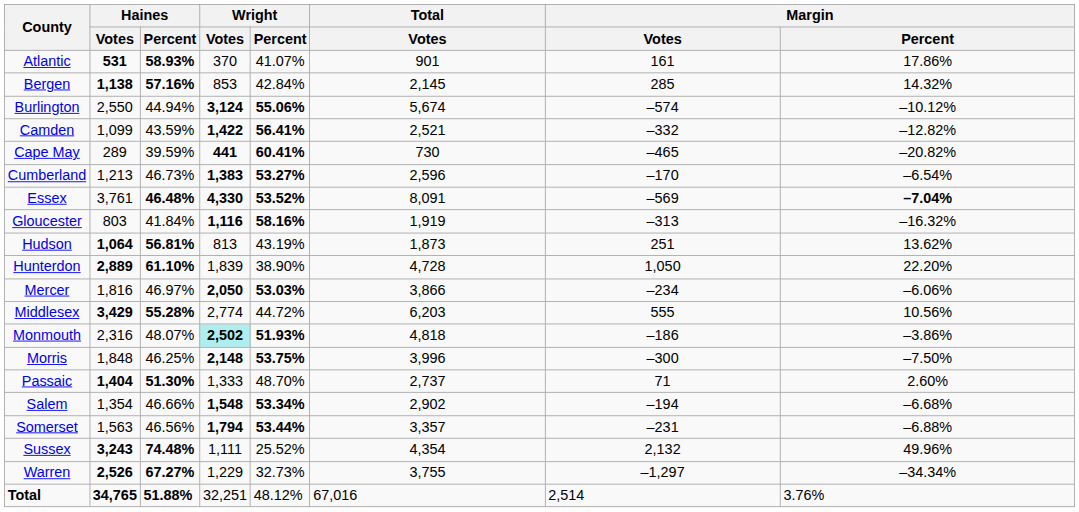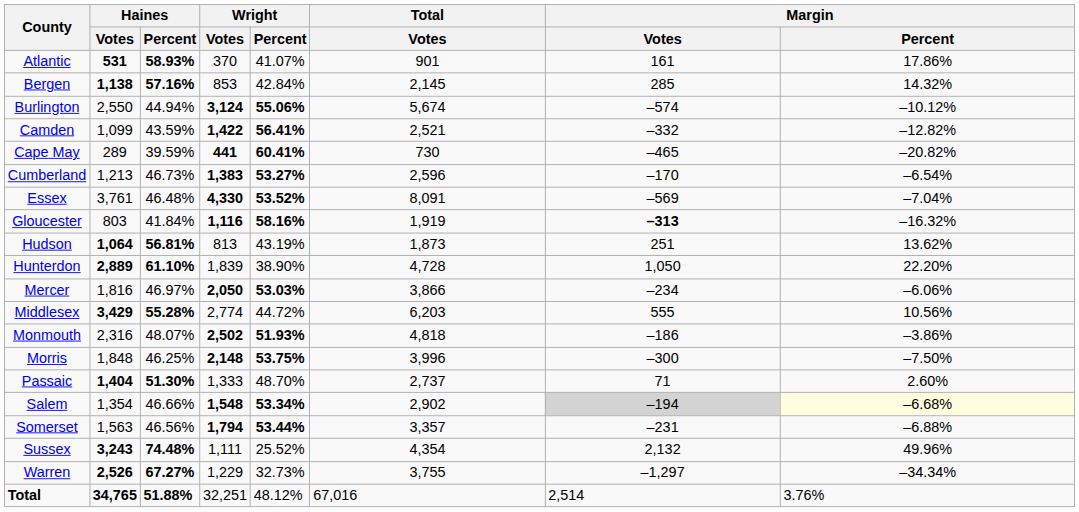(170, 198) bold -> (170, 198) normal
(928, 198) bold -> (928, 198) normal
(663, 221) normal -> (663, 221) bold
(225, 335) paleturquoise background -> (225, 335) no background
(663, 404) no background -> (663, 404) lightgrey background
(928, 404) no background -> (928, 404) lightyellow background
